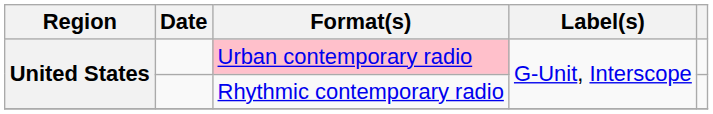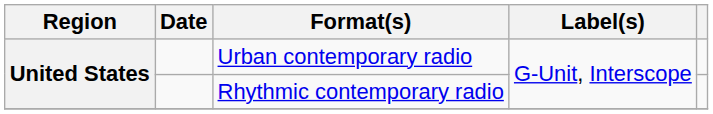(345, 56) pink background -> (345, 56) no background
